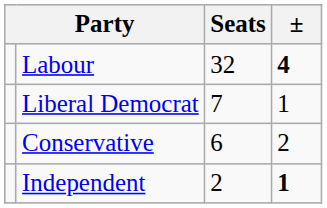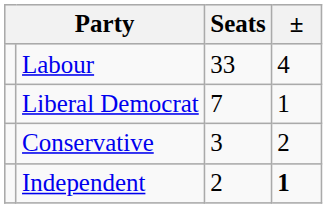(223, 63) 32 -> (223, 63) 33
(283, 63) bold -> (283, 63) normal
(217, 143) 6 -> (217, 143) 3
